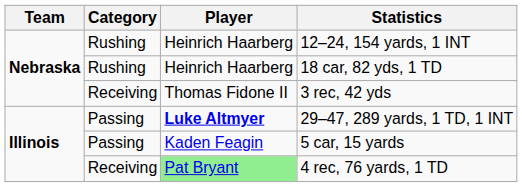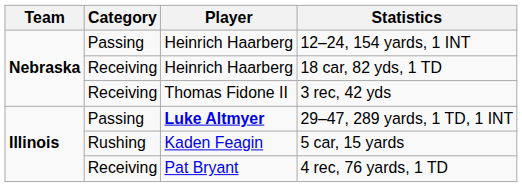(117, 43) Rushing -> (116, 43) Passing
(117, 68) Rushing -> (122, 68) Receiving
(116, 143) Passing -> (117, 143) Rushing
(202, 168) lightgreen background -> (202, 168) no background
